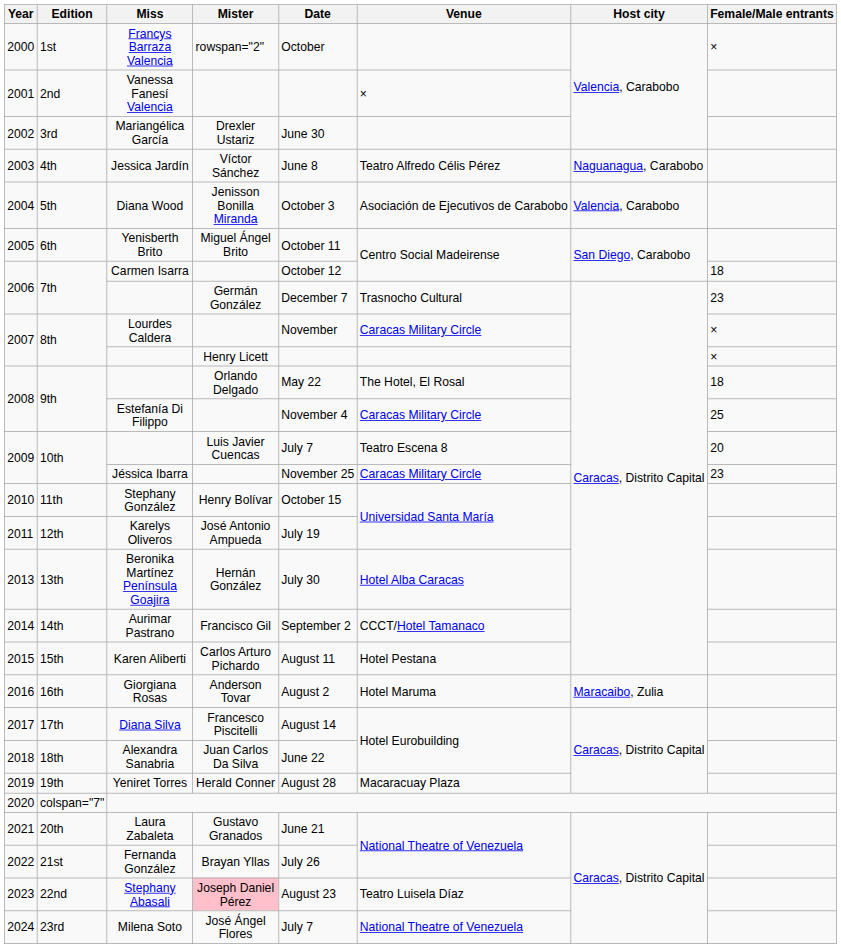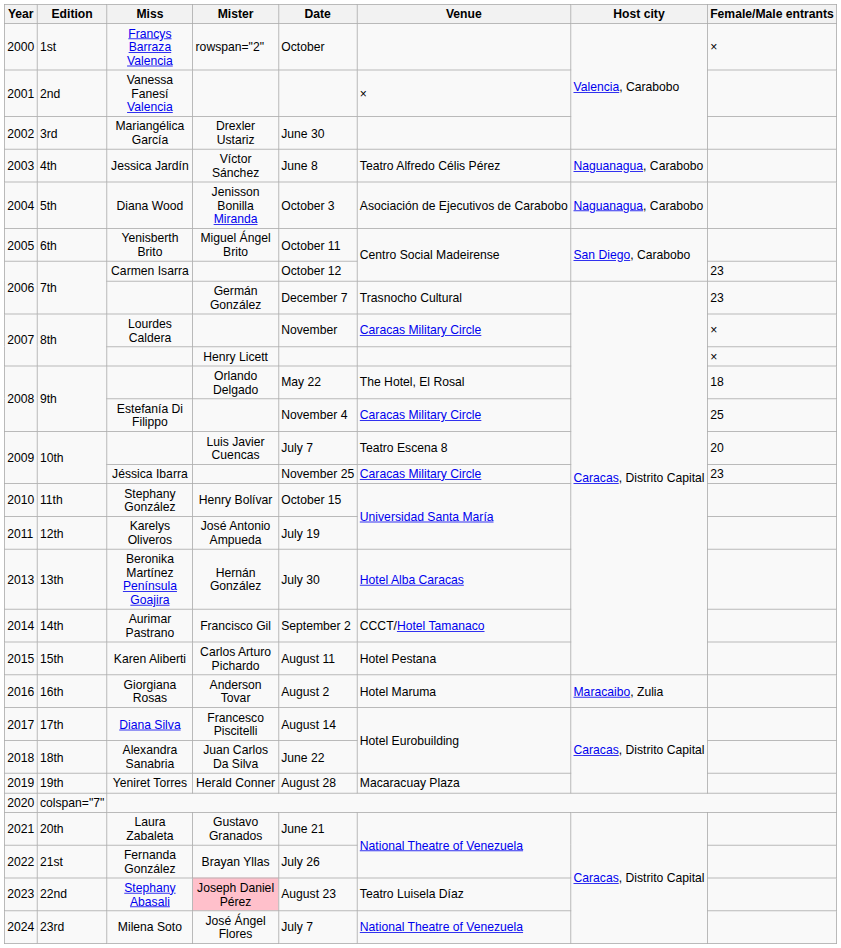(626, 206) Valencia, Carabobo -> (638, 206) Naguanagua, Carabobo
(717, 271) 18 -> (717, 271) 23
